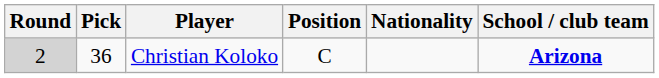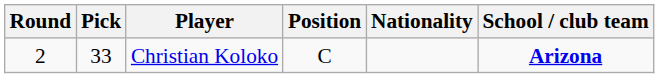(40, 55) lightgrey background -> (40, 55) no background
(101, 55) 36 -> (101, 55) 33
